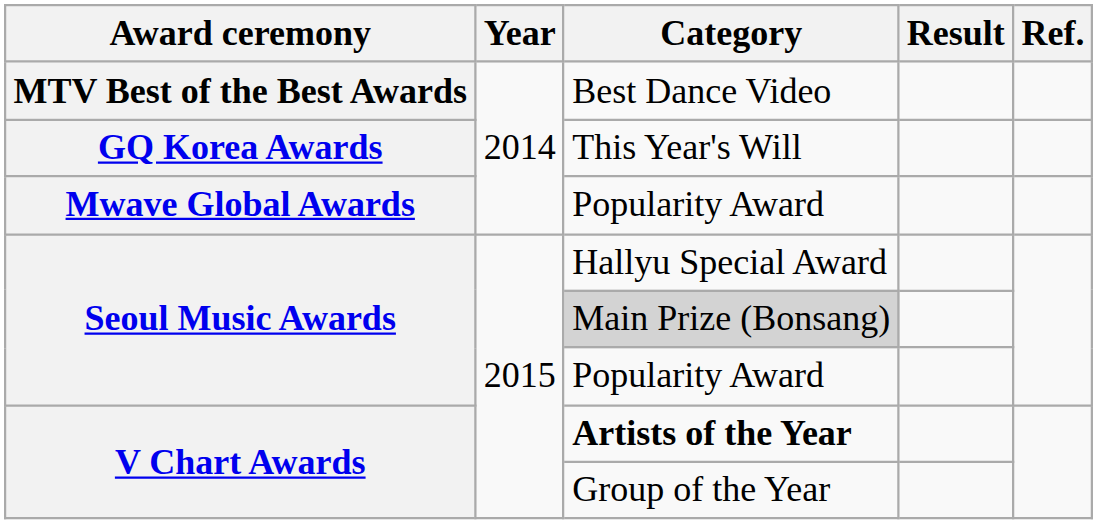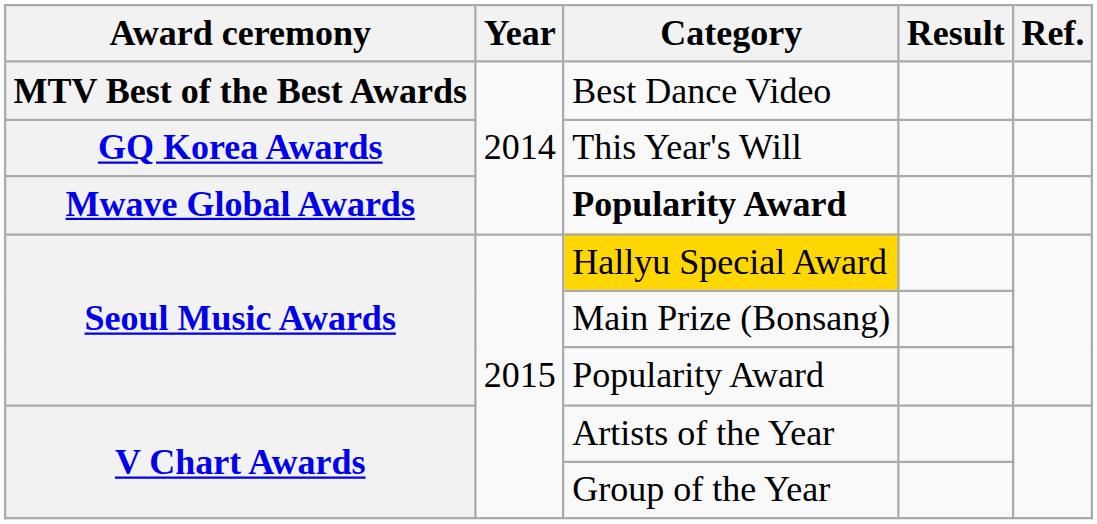(698, 204) normal -> (709, 204) bold
(730, 261) no background -> (730, 261) gold background
(731, 318) lightgrey background -> (731, 318) no background
(712, 432) bold -> (703, 432) normal
